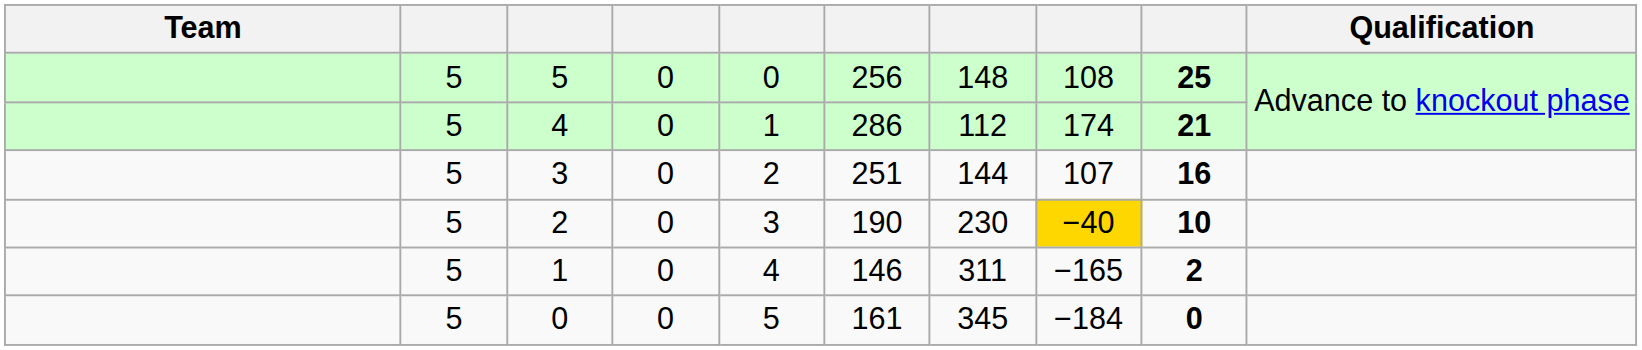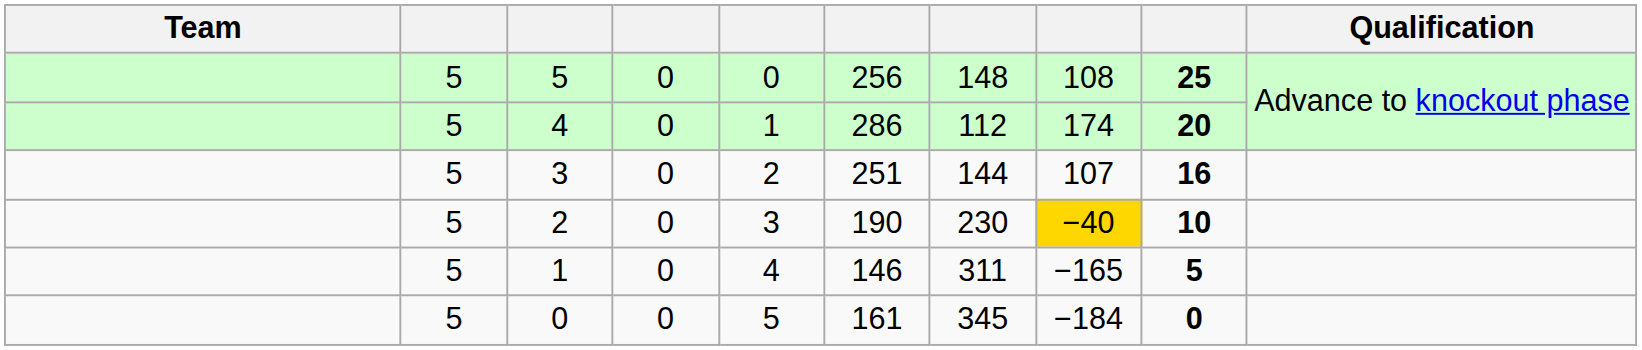(1194, 125) 21 -> (1194, 125) 20
(1194, 271) 2 -> (1194, 271) 5
